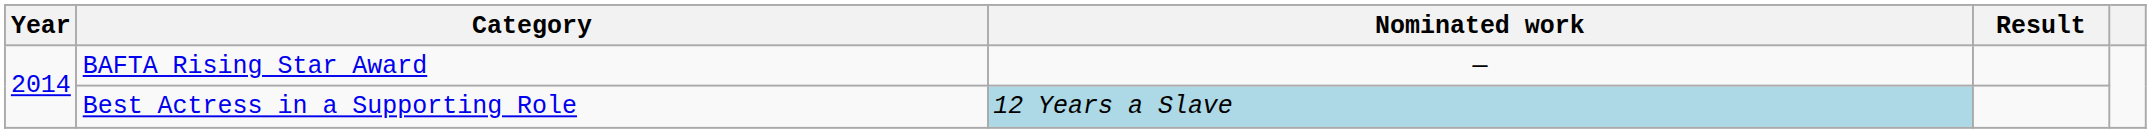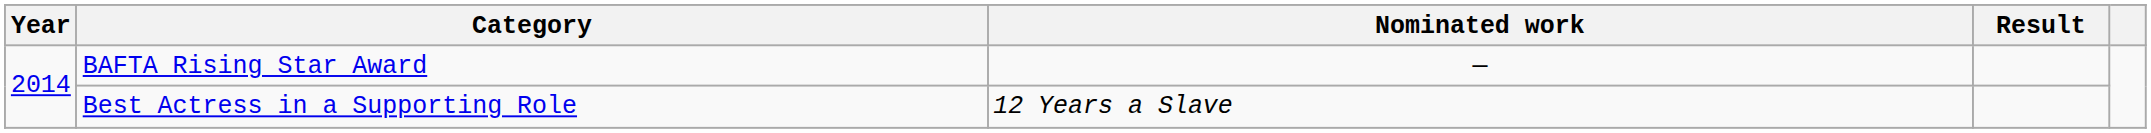(1113, 107) lightblue background -> (1113, 107) no background
